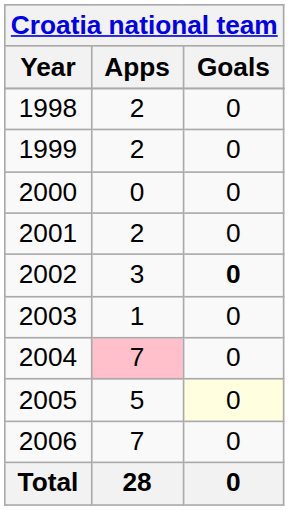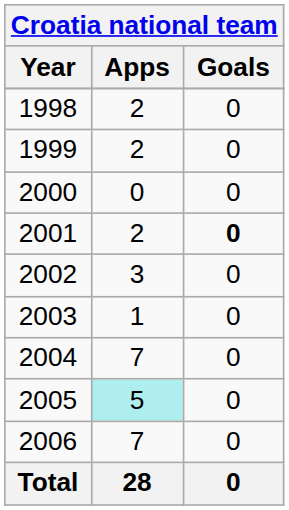(233, 233) normal -> (233, 233) bold
(233, 274) bold -> (233, 274) normal
(137, 358) pink background -> (137, 358) no background
(137, 399) no background -> (137, 399) paleturquoise background
(233, 399) lightyellow background -> (233, 399) no background
